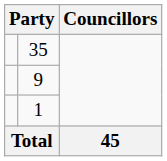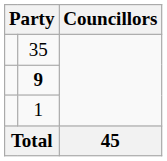(38, 79) normal -> (38, 79) bold
